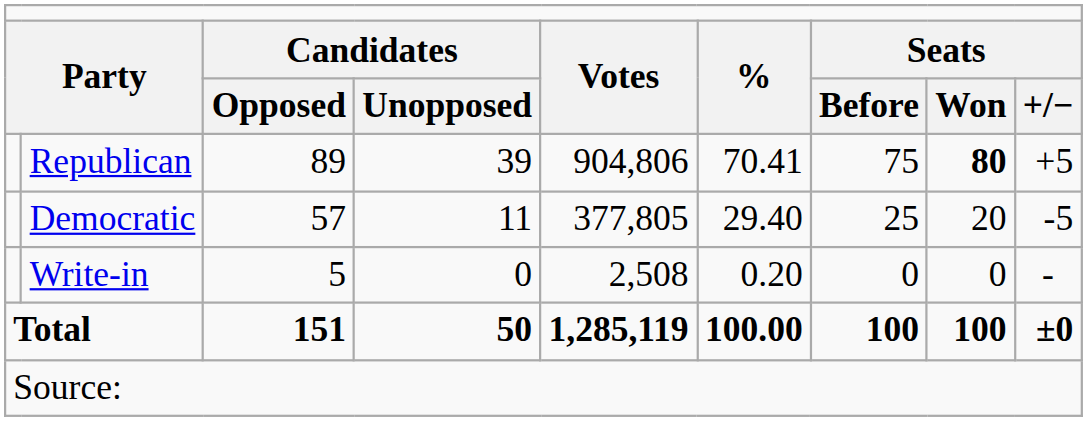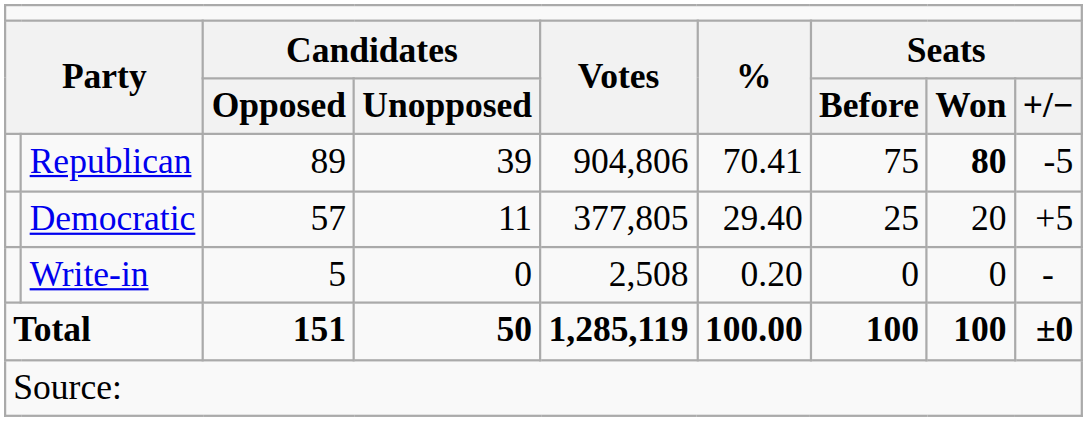(1054, 161) +5 -> (1058, 161) -5
(1058, 218) -5 -> (1054, 218) +5
